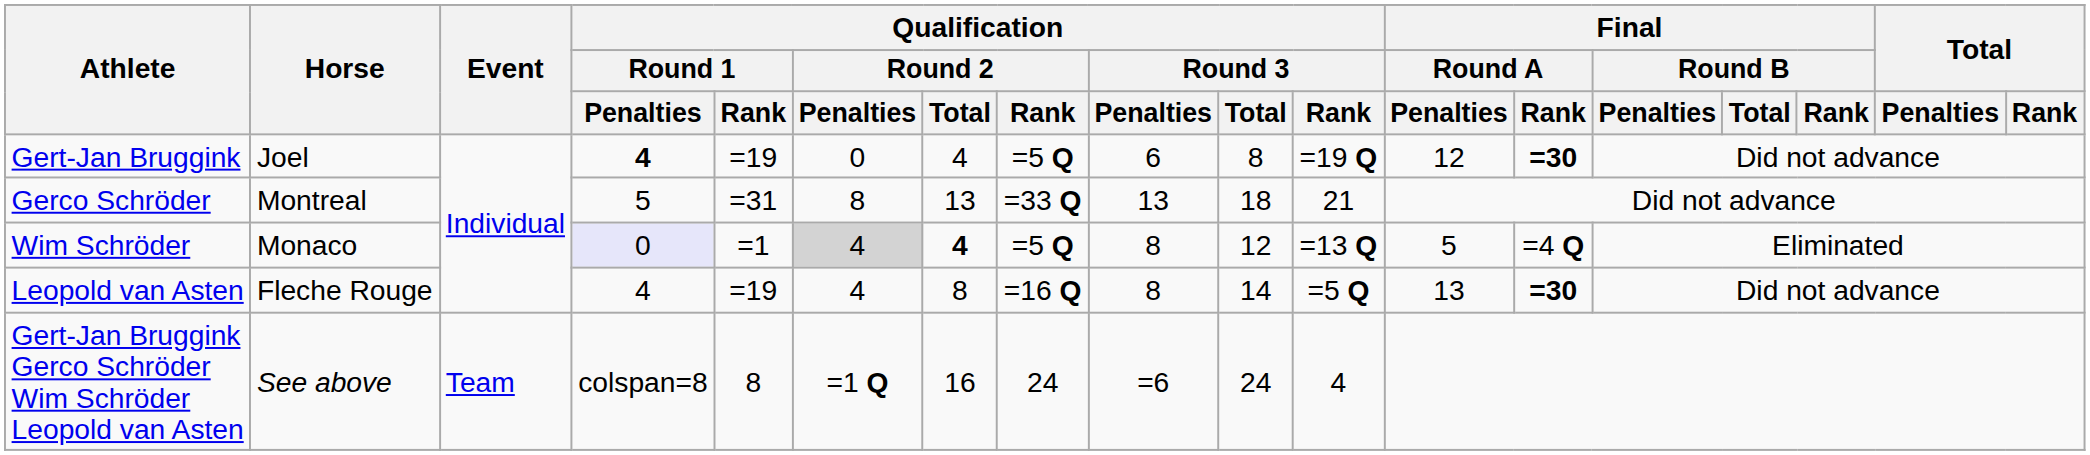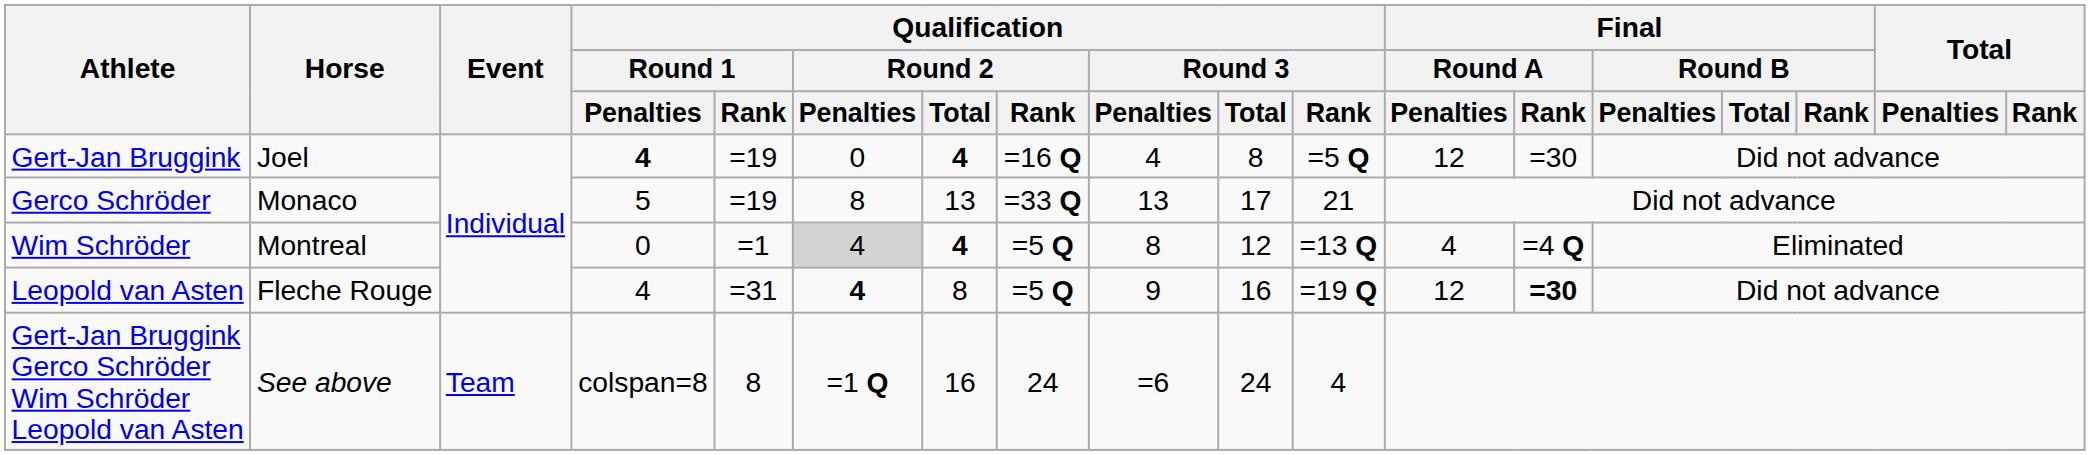(960, 156) normal -> (960, 156) bold
(1043, 156) =5 Q -> (1043, 156) =16 Q
(1153, 156) 6 -> (1153, 156) 4
(1338, 156) =19 Q -> (1338, 156) =5 Q
(1553, 156) bold -> (1553, 156) normal
(312, 201) Montreal -> (307, 201) Monaco
(753, 201) =31 -> (753, 201) =19
(1256, 201) 18 -> (1256, 201) 17
(307, 246) Monaco -> (312, 246) Montreal
(643, 246) lavender background -> (643, 246) no background
(1449, 246) 5 -> (1449, 246) 4
(753, 290) =19 -> (753, 290) =31
(857, 290) normal -> (857, 290) bold
(1043, 290) =16 Q -> (1043, 290) =5 Q
(1153, 290) 8 -> (1153, 290) 9
(1256, 290) 14 -> (1256, 290) 16
(1338, 290) =5 Q -> (1338, 290) =19 Q
(1449, 290) 13 -> (1449, 290) 12
